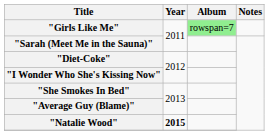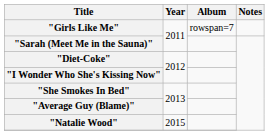(212, 28) lightgreen background -> (212, 28) no background
(175, 122) bold -> (175, 122) normal
